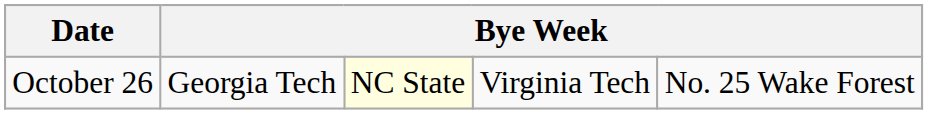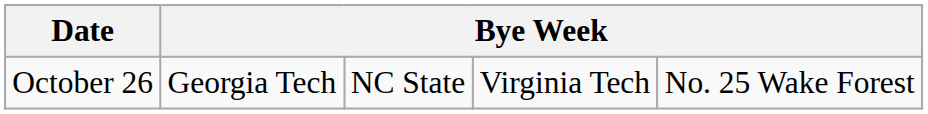(408, 82) lightyellow background -> (408, 82) no background
